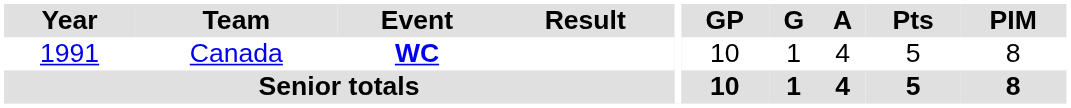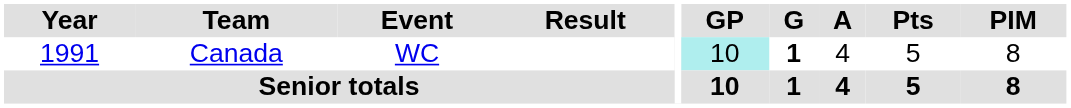(417, 53) bold -> (417, 53) normal
(725, 53) no background -> (725, 53) paleturquoise background
(794, 53) normal -> (794, 53) bold
